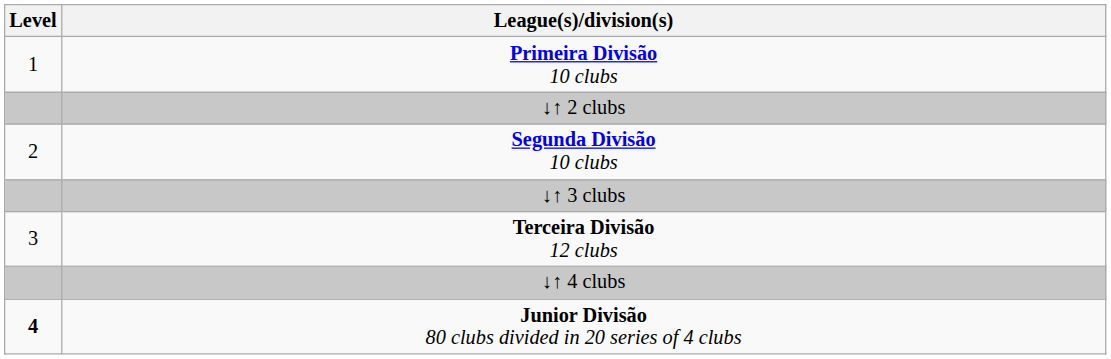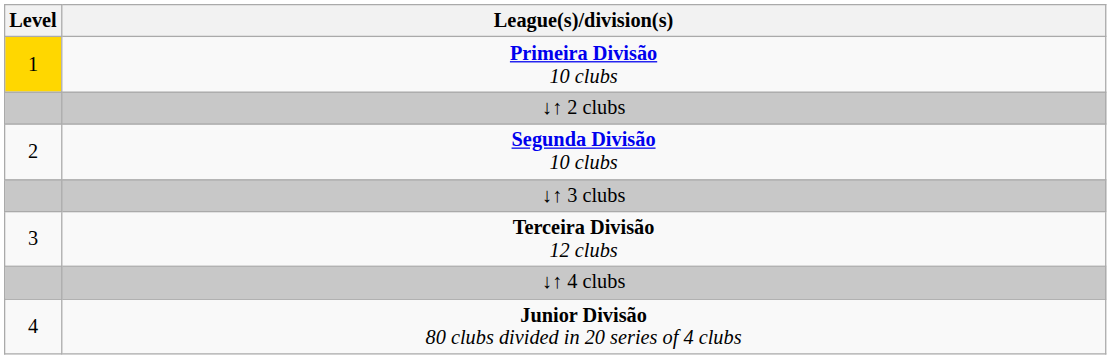(33, 64) no background -> (33, 64) gold background
(33, 326) bold -> (33, 326) normal
